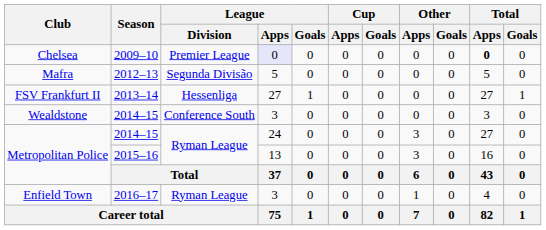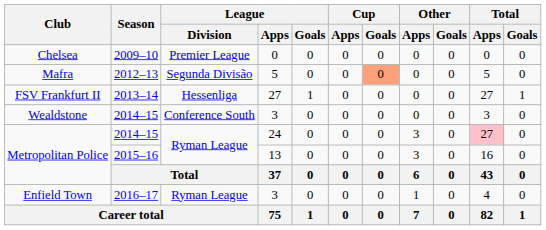(275, 54) lavender background -> (275, 54) no background
(487, 54) bold -> (487, 54) normal
(381, 74) no background -> (381, 74) lightsalmon background
(487, 134) no background -> (487, 134) pink background
